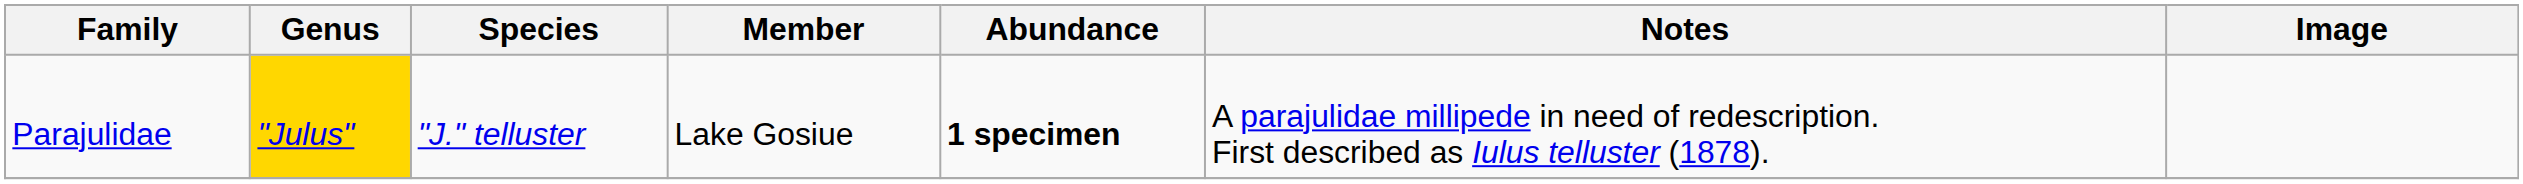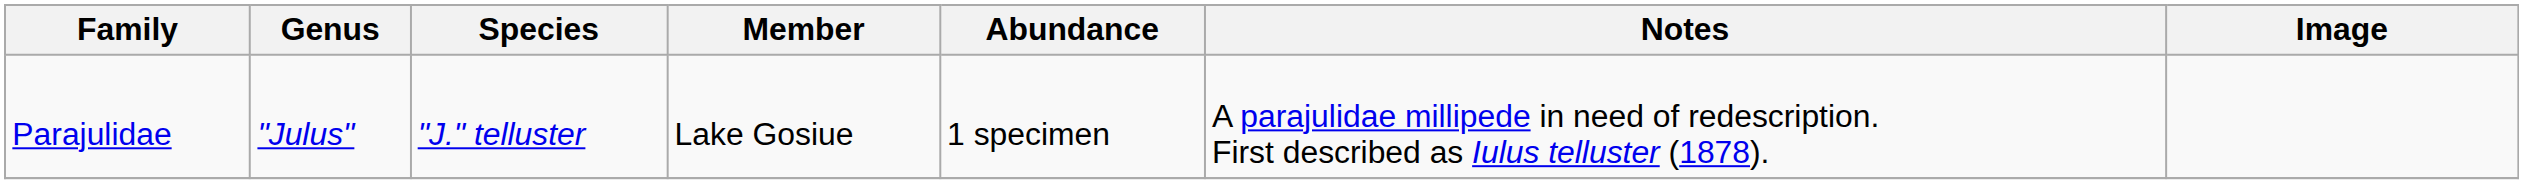(306, 133) gold background -> (306, 133) no background
(1034, 133) bold -> (1029, 133) normal
